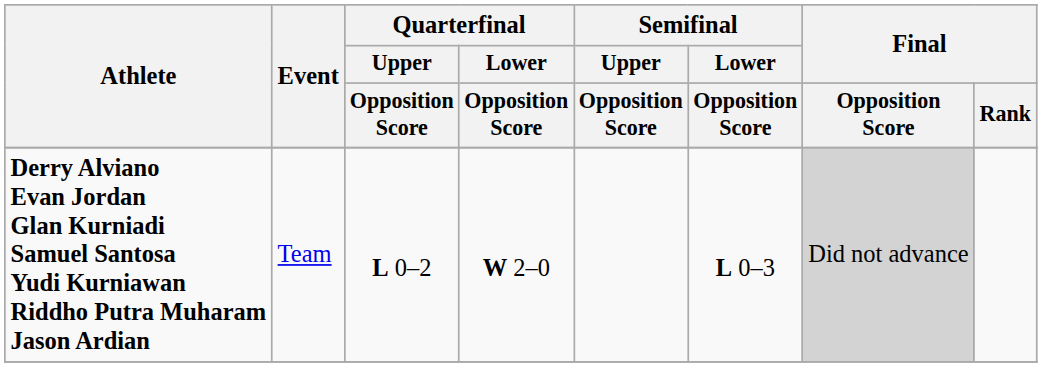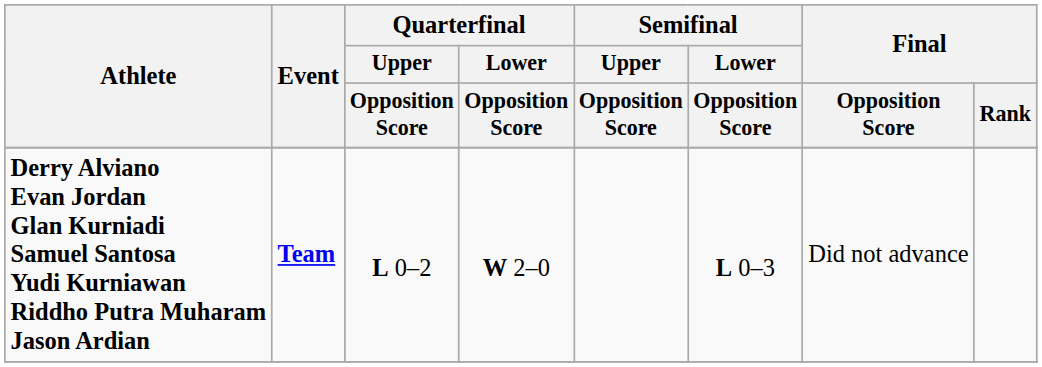(305, 254) normal -> (306, 254) bold
(888, 254) lightgrey background -> (888, 254) no background
